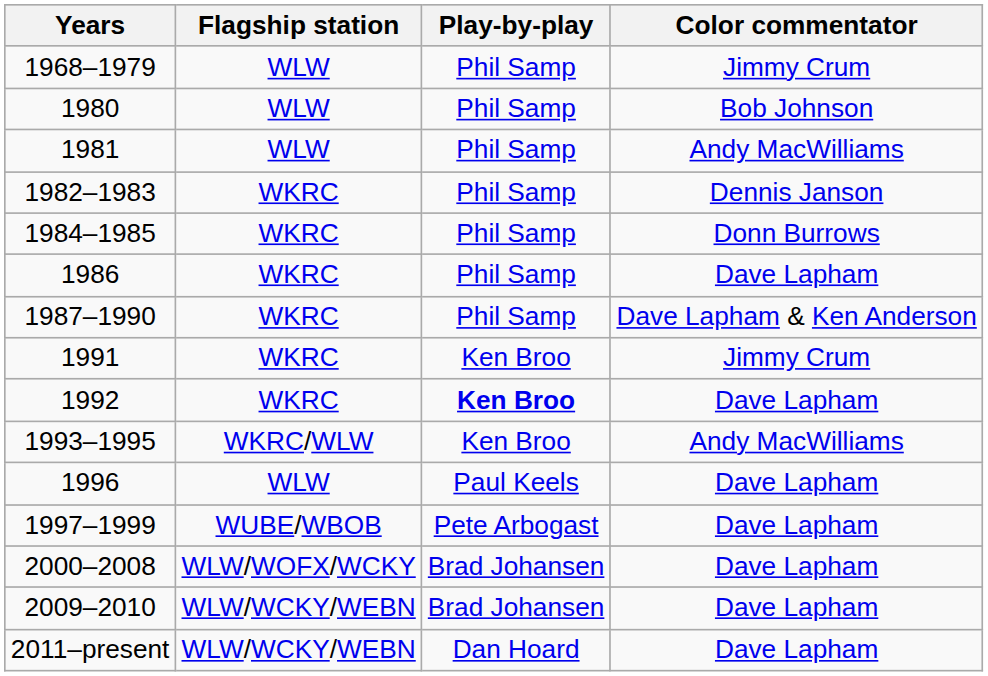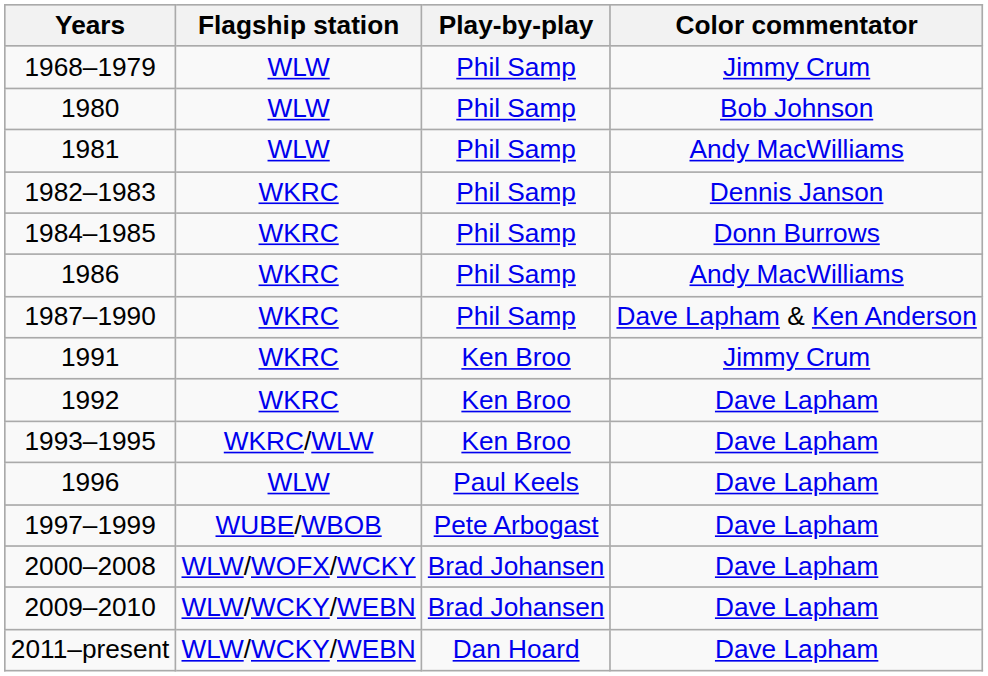(797, 274) Dave Lapham -> (797, 274) Andy MacWilliams
(516, 399) bold -> (516, 399) normal
(797, 441) Andy MacWilliams -> (797, 441) Dave Lapham
